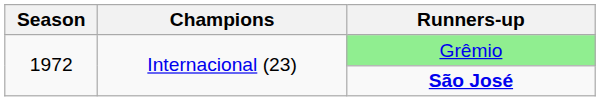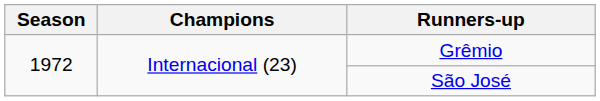(471, 50) lightgreen background -> (471, 50) no background
(471, 80) bold -> (471, 80) normal
